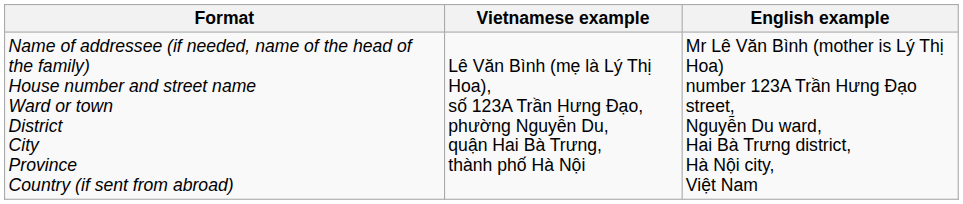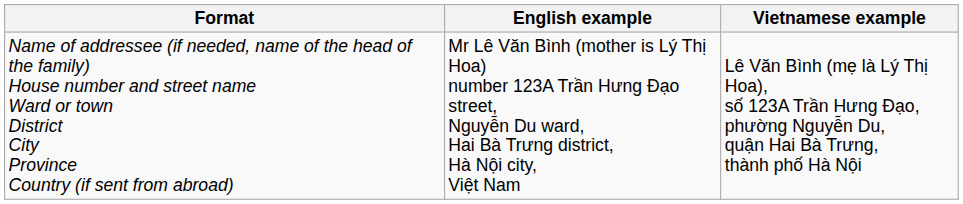columns swapped: (563, 18) <-> (820, 18)
